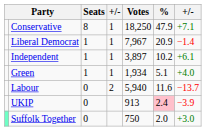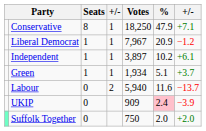(186, 42) −1.4 -> (186, 42) −1.2
(186, 73) +4.0 -> (186, 73) +3.7
(132, 103) 913 -> (132, 103) 909
(186, 118) +3.0 -> (186, 118) +2.0
